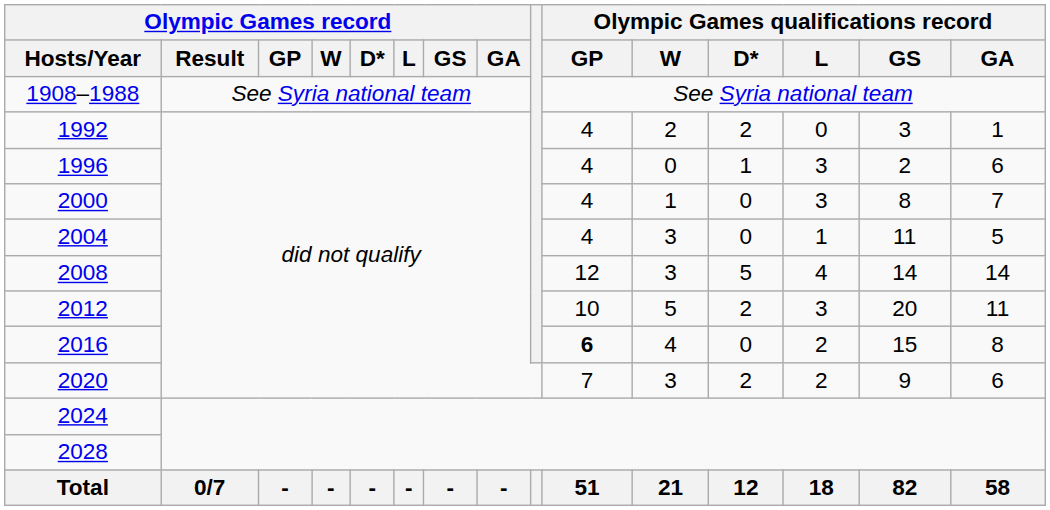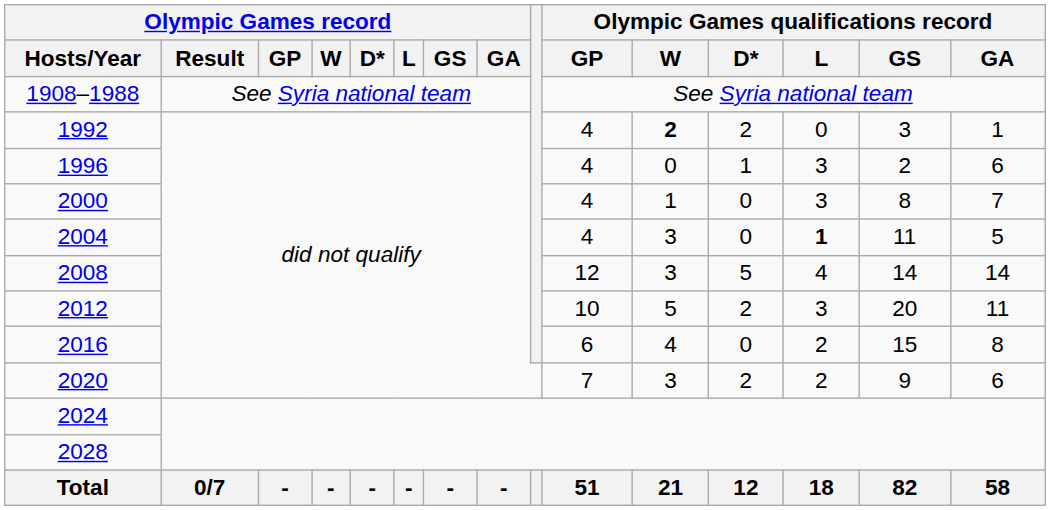(670, 129) normal -> (670, 129) bold
(821, 237) normal -> (821, 237) bold
(587, 344) bold -> (587, 344) normal
